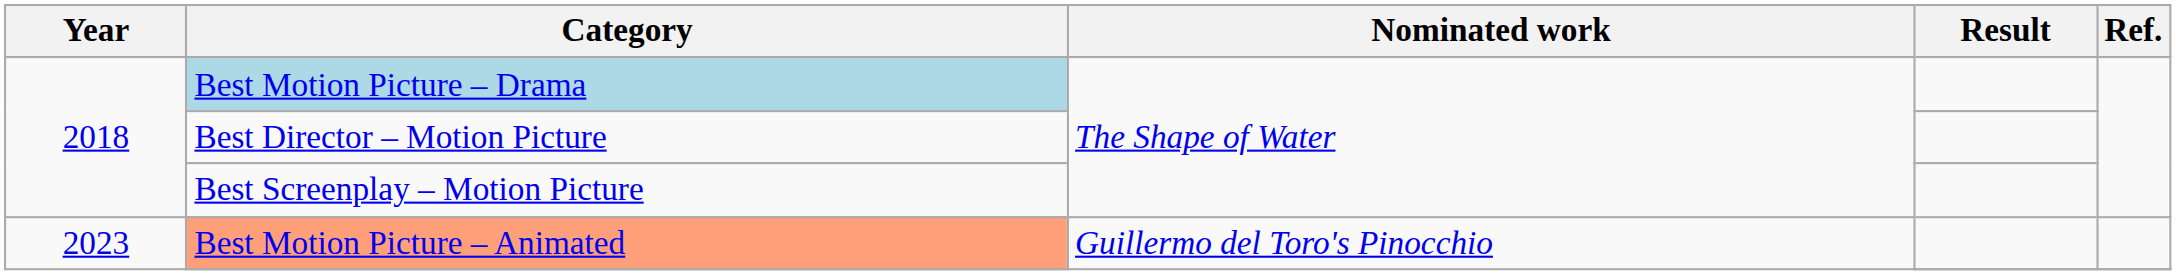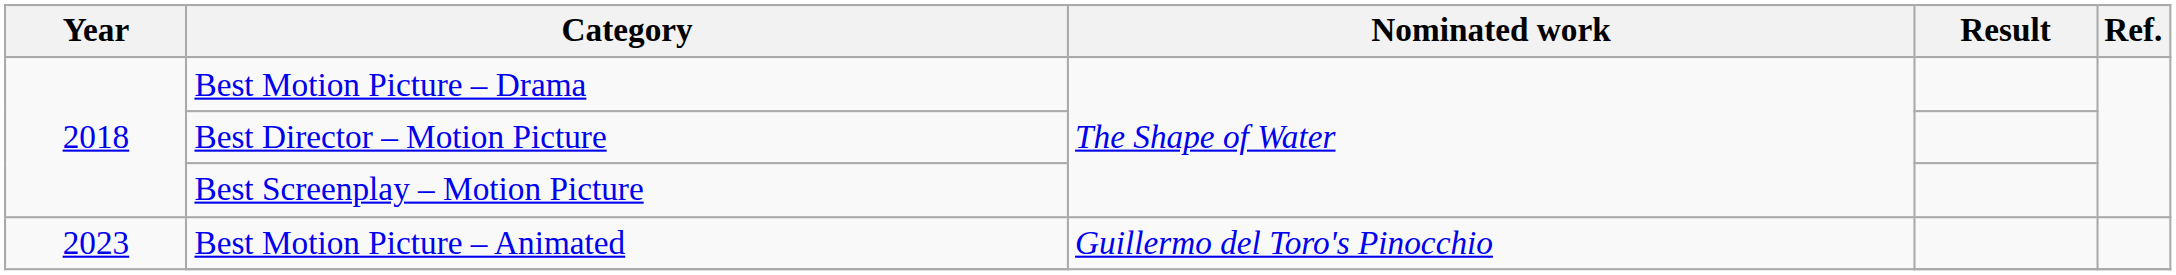(390, 83) lightblue background -> (390, 83) no background
(410, 242) lightsalmon background -> (410, 242) no background
